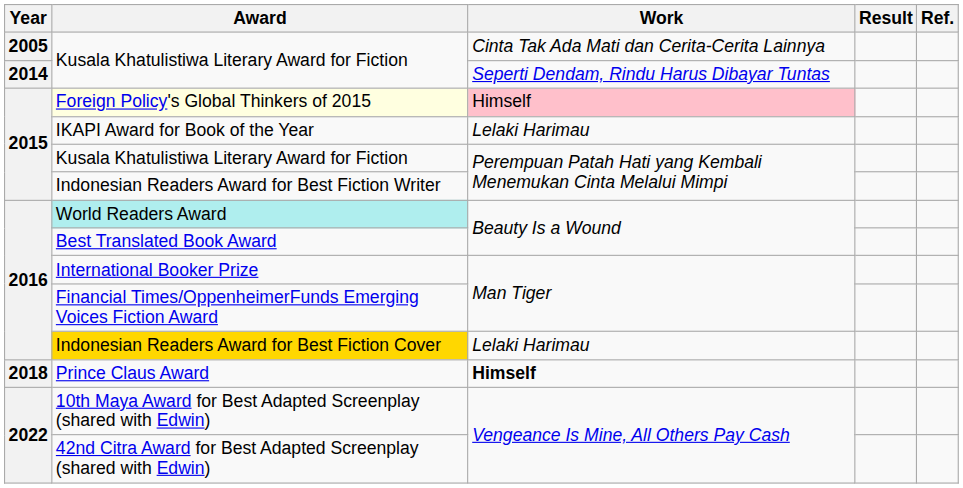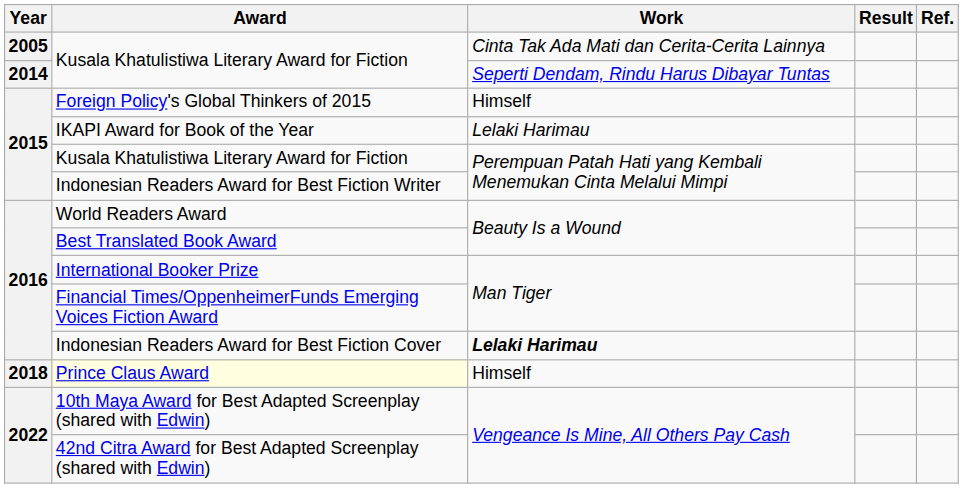(213, 102) lightyellow background -> (213, 102) no background
(502, 102) pink background -> (502, 102) no background
(141, 213) paleturquoise background -> (141, 213) no background
(248, 345) gold background -> (248, 345) no background
(531, 345) normal -> (535, 345) bold
(133, 373) no background -> (133, 373) lightyellow background
(504, 373) bold -> (502, 373) normal
